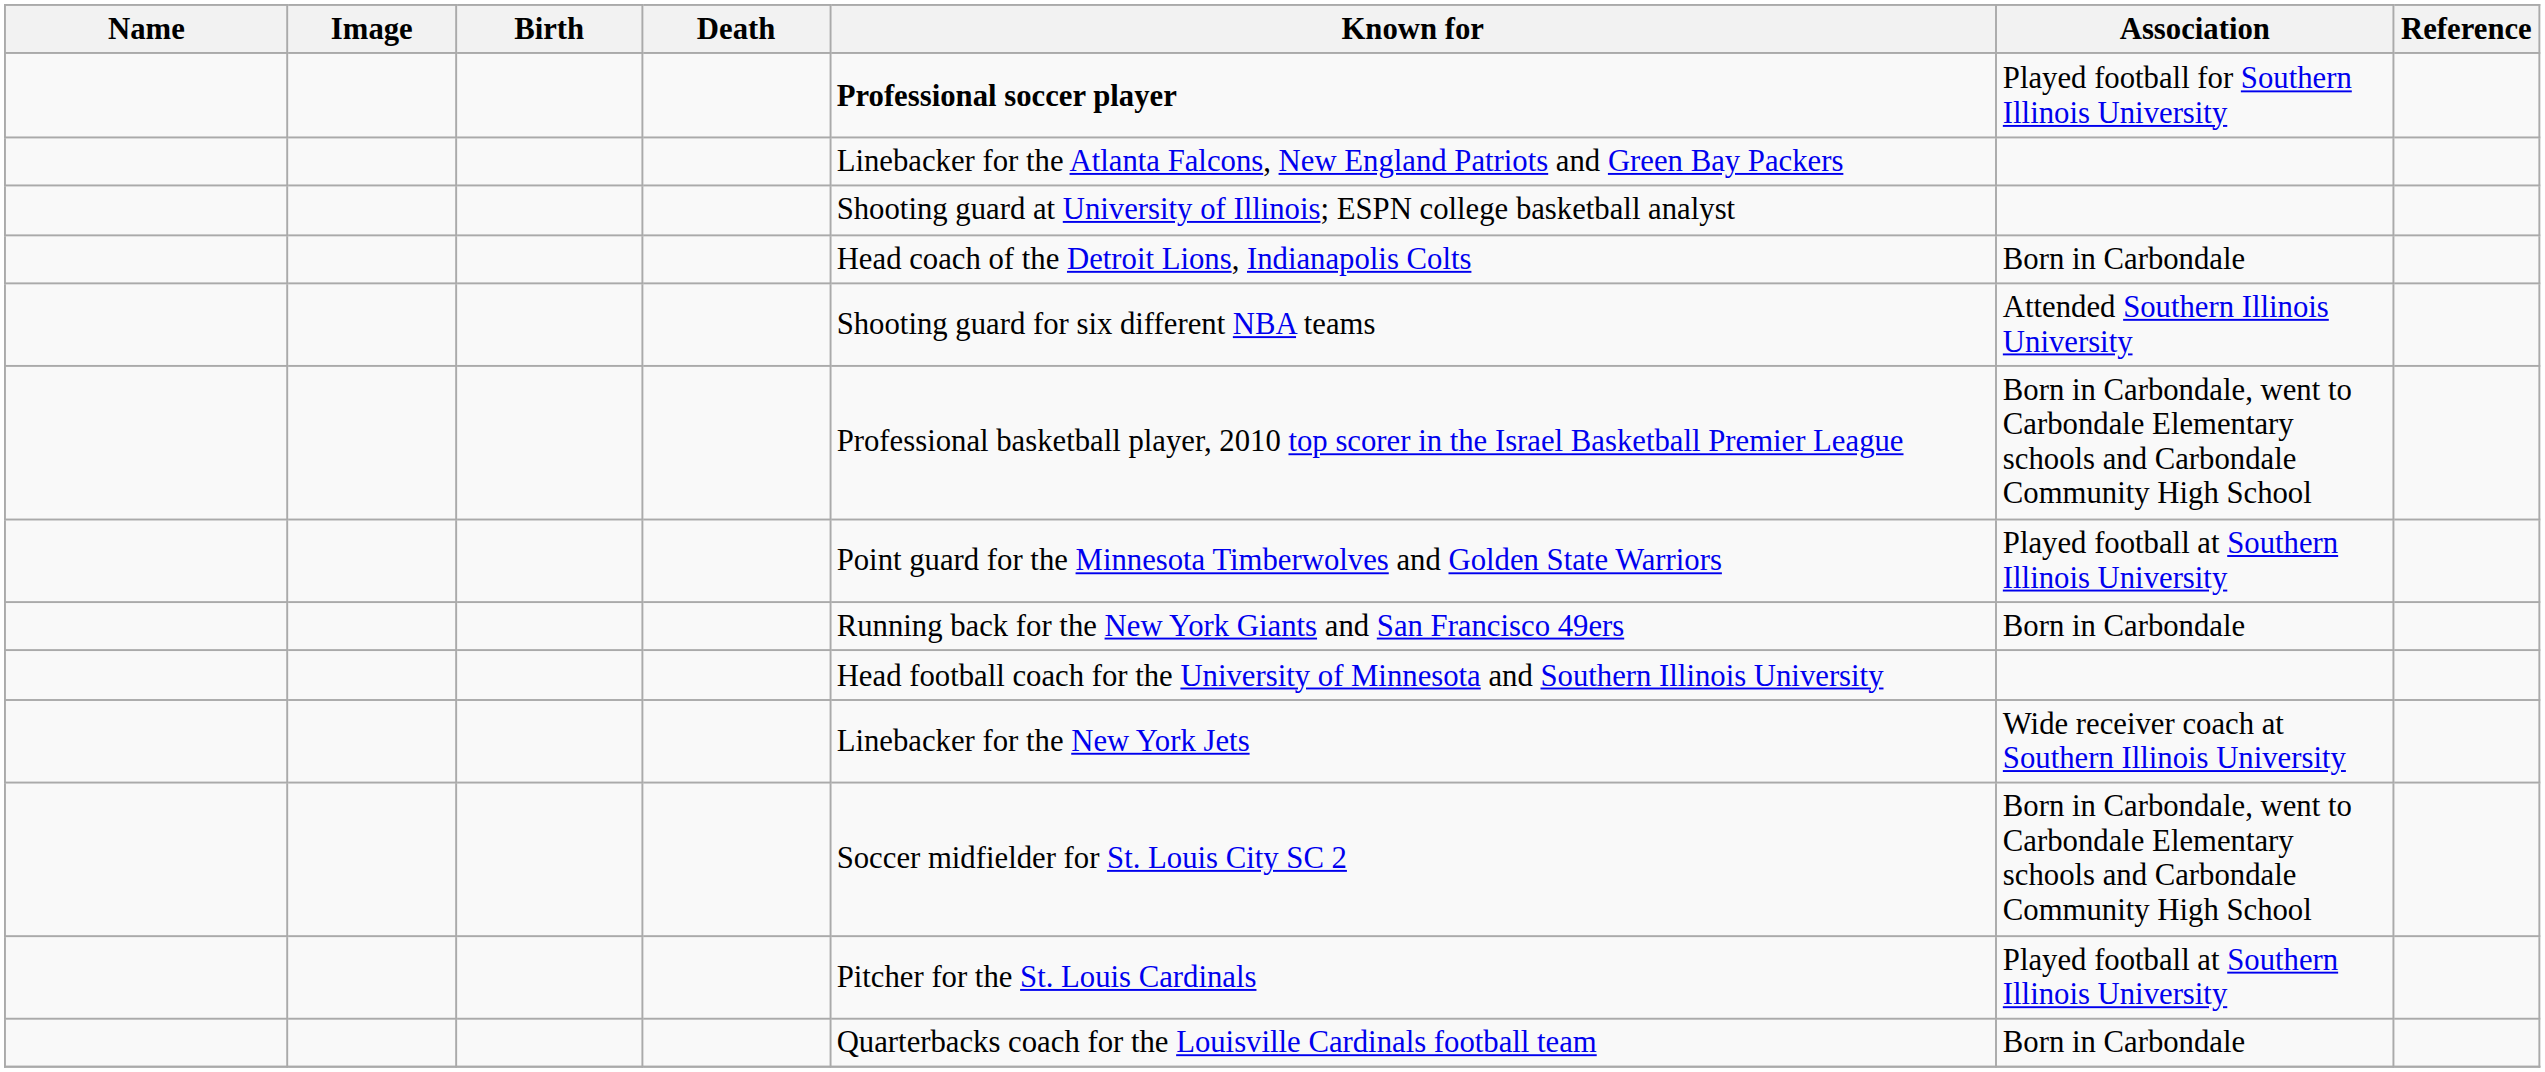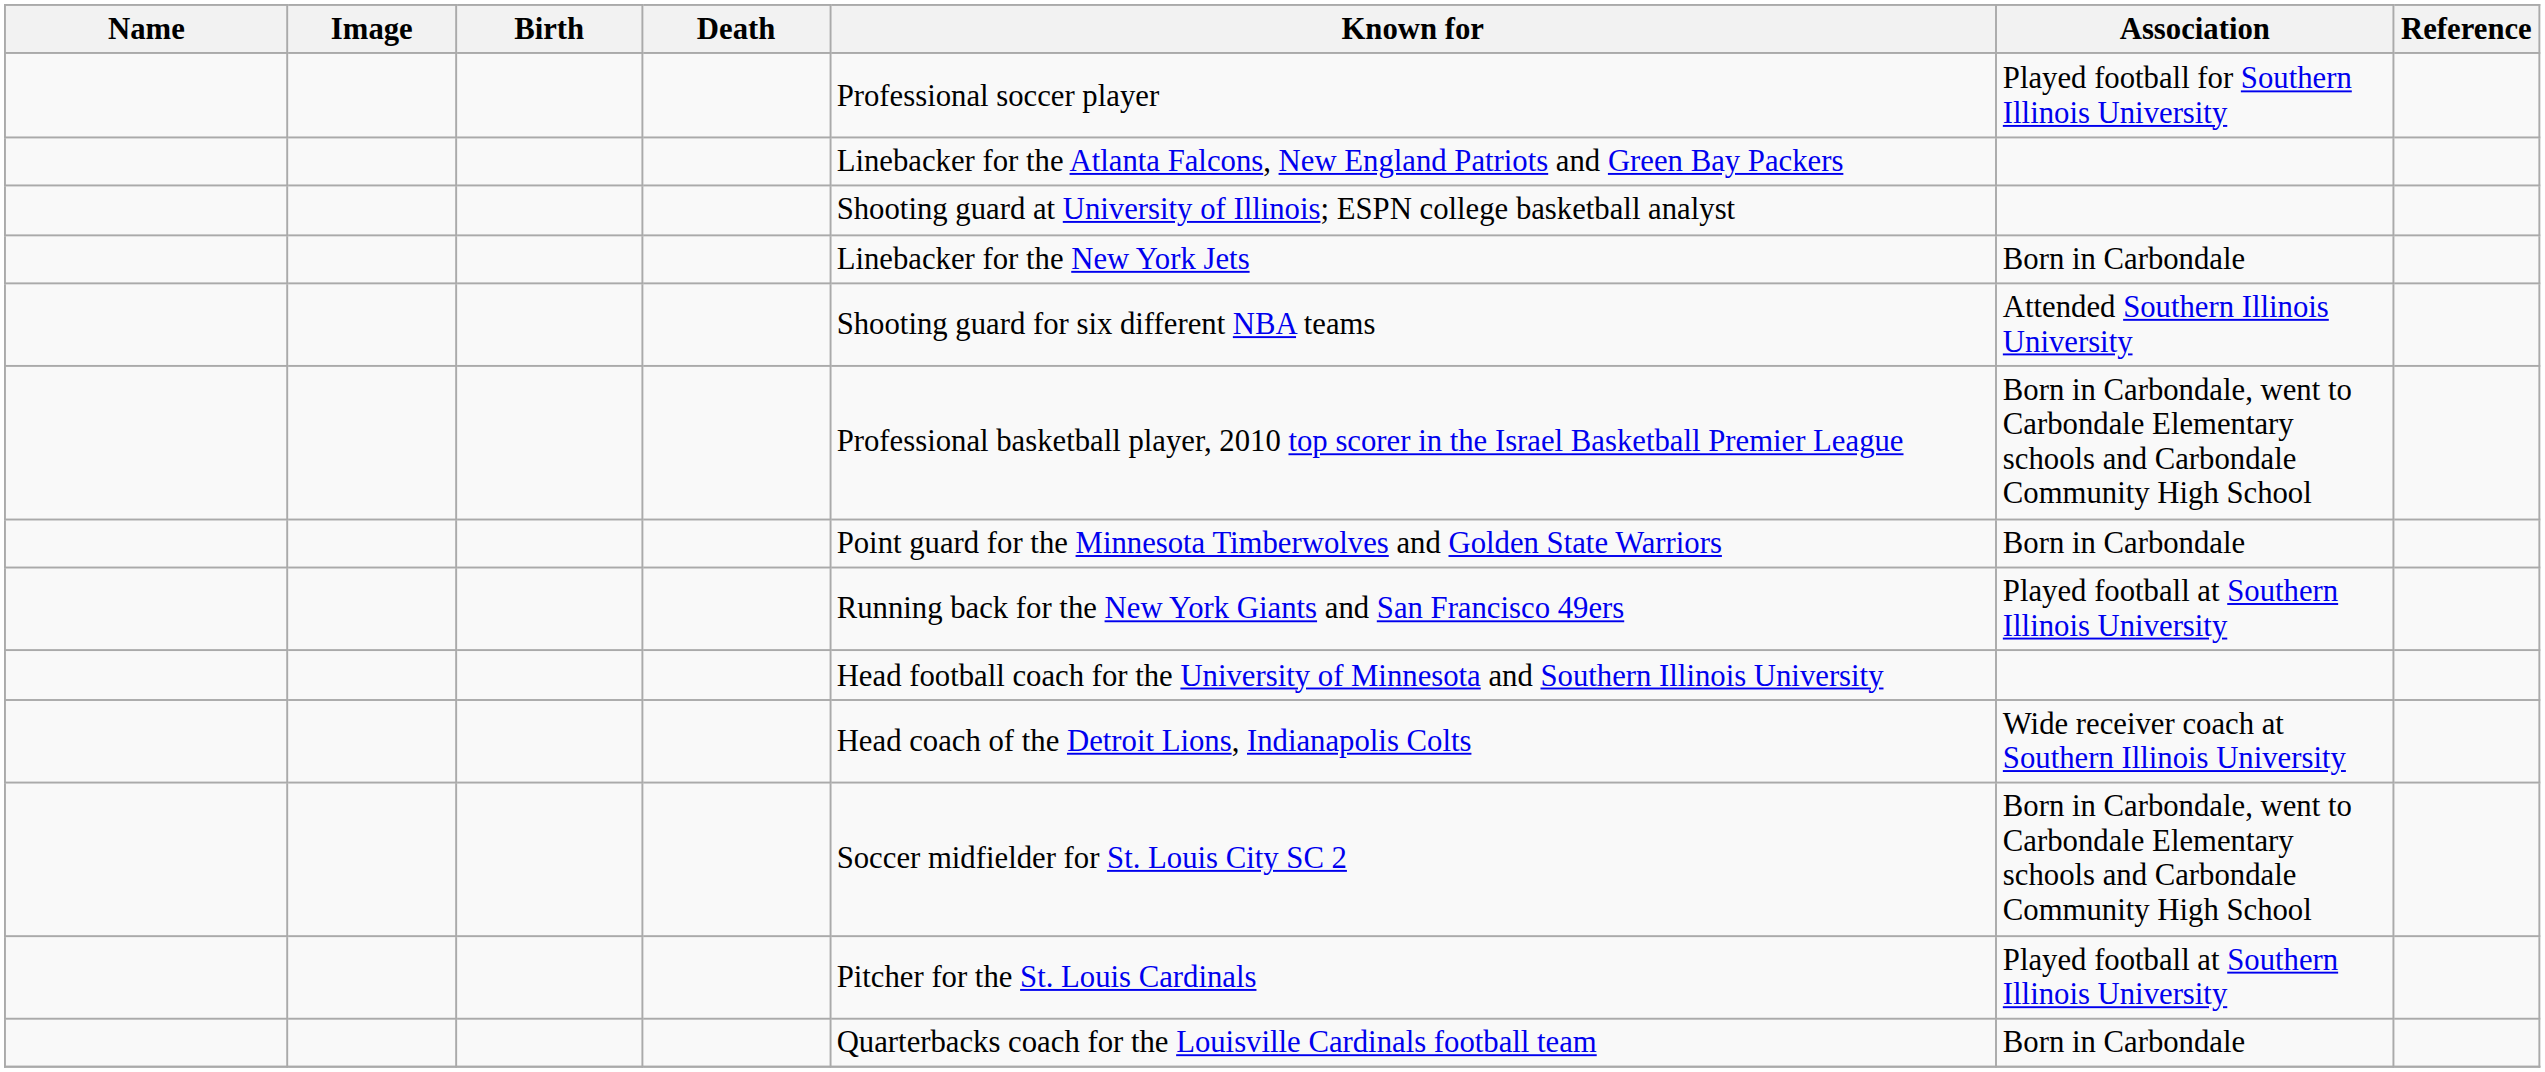(1007, 94) bold -> (998, 94) normal
(1154, 258) Head coach of the Detroit Lions, Indianapolis Colts -> (1043, 258) Linebacker for the New York Jets
(2170, 559) Played football at Southern Illinois University -> (2124, 542) Born in Carbondale
(2124, 625) Born in Carbondale -> (2170, 608) Played football at Southern Illinois University
(1043, 740) Linebacker for the New York Jets -> (1154, 740) Head coach of the Detroit Lions, Indianapolis Colts
